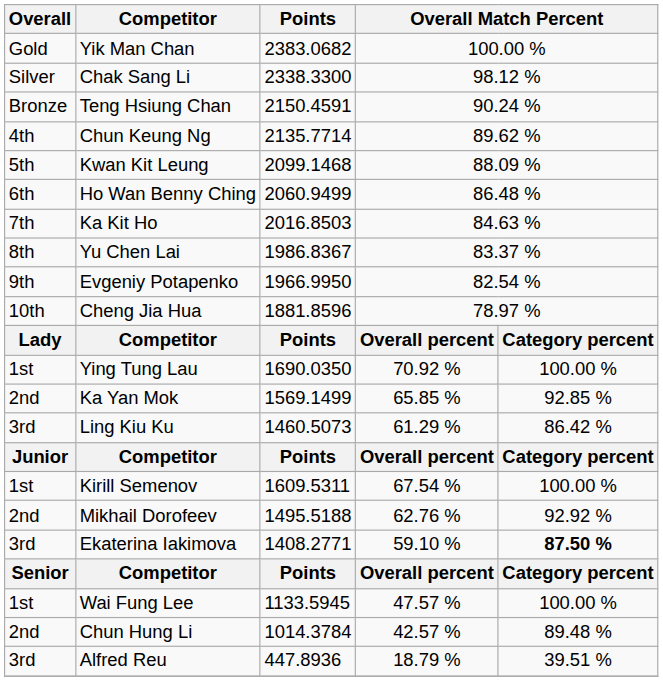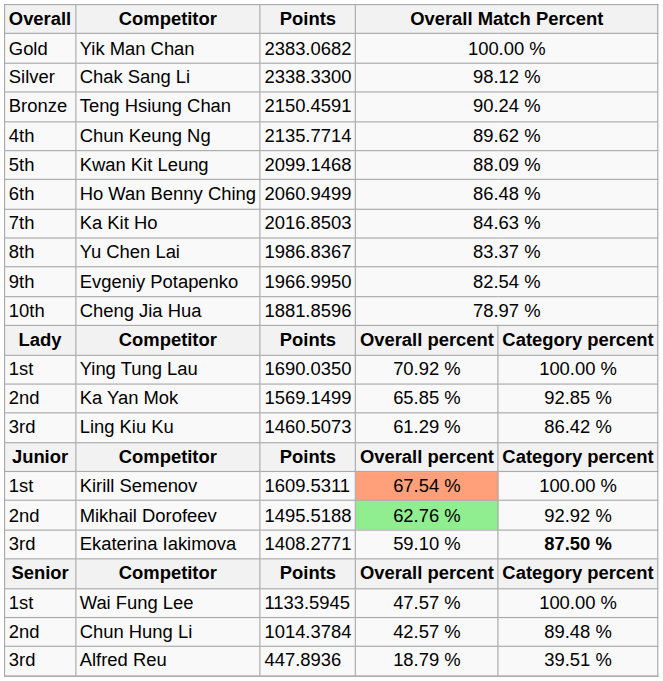(427, 485) no background -> (427, 485) lightsalmon background
(427, 515) no background -> (427, 515) lightgreen background
